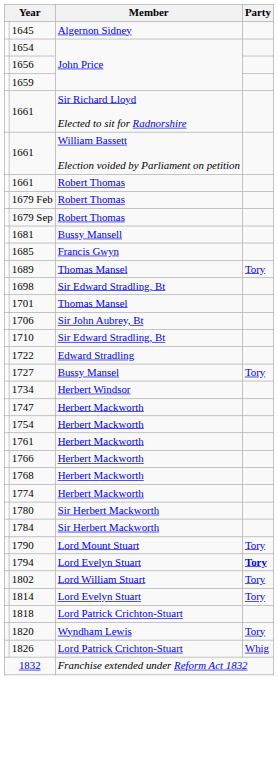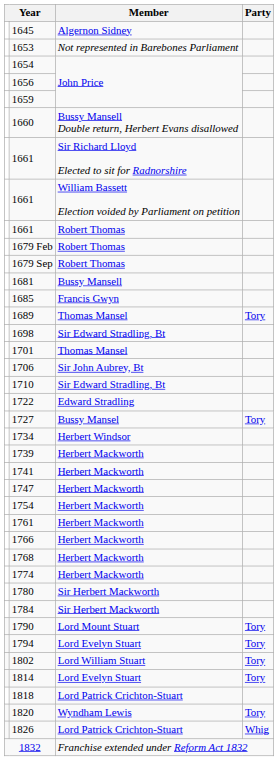+ row: (23, 47)
+ row: (23, 122)
+ row: (23, 453)
+ row: (23, 471)
(256, 562) bold -> (255, 643) normal
